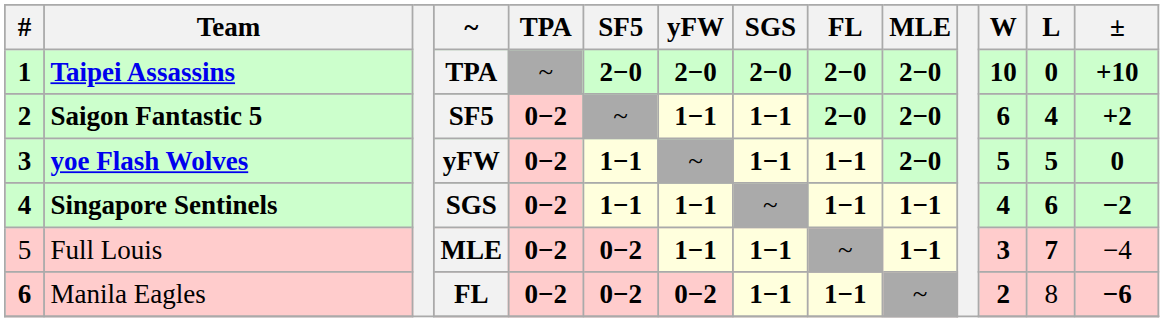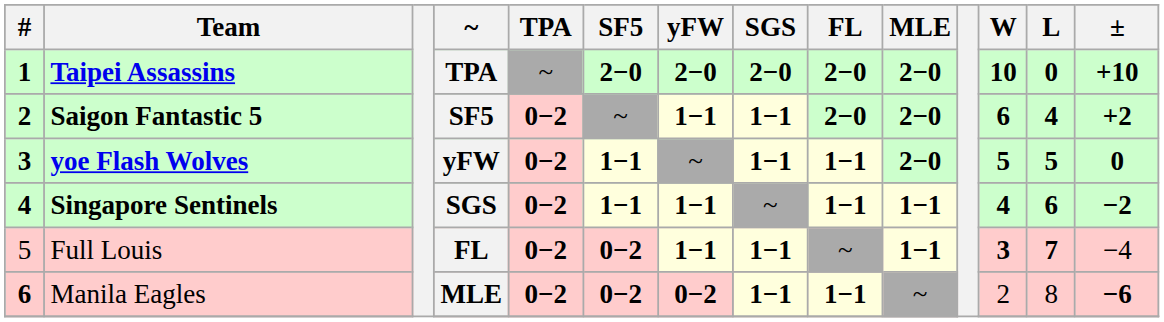(471, 250) MLE -> (471, 250) FL
(471, 294) FL -> (471, 294) MLE
(1003, 294) bold -> (1003, 294) normal
